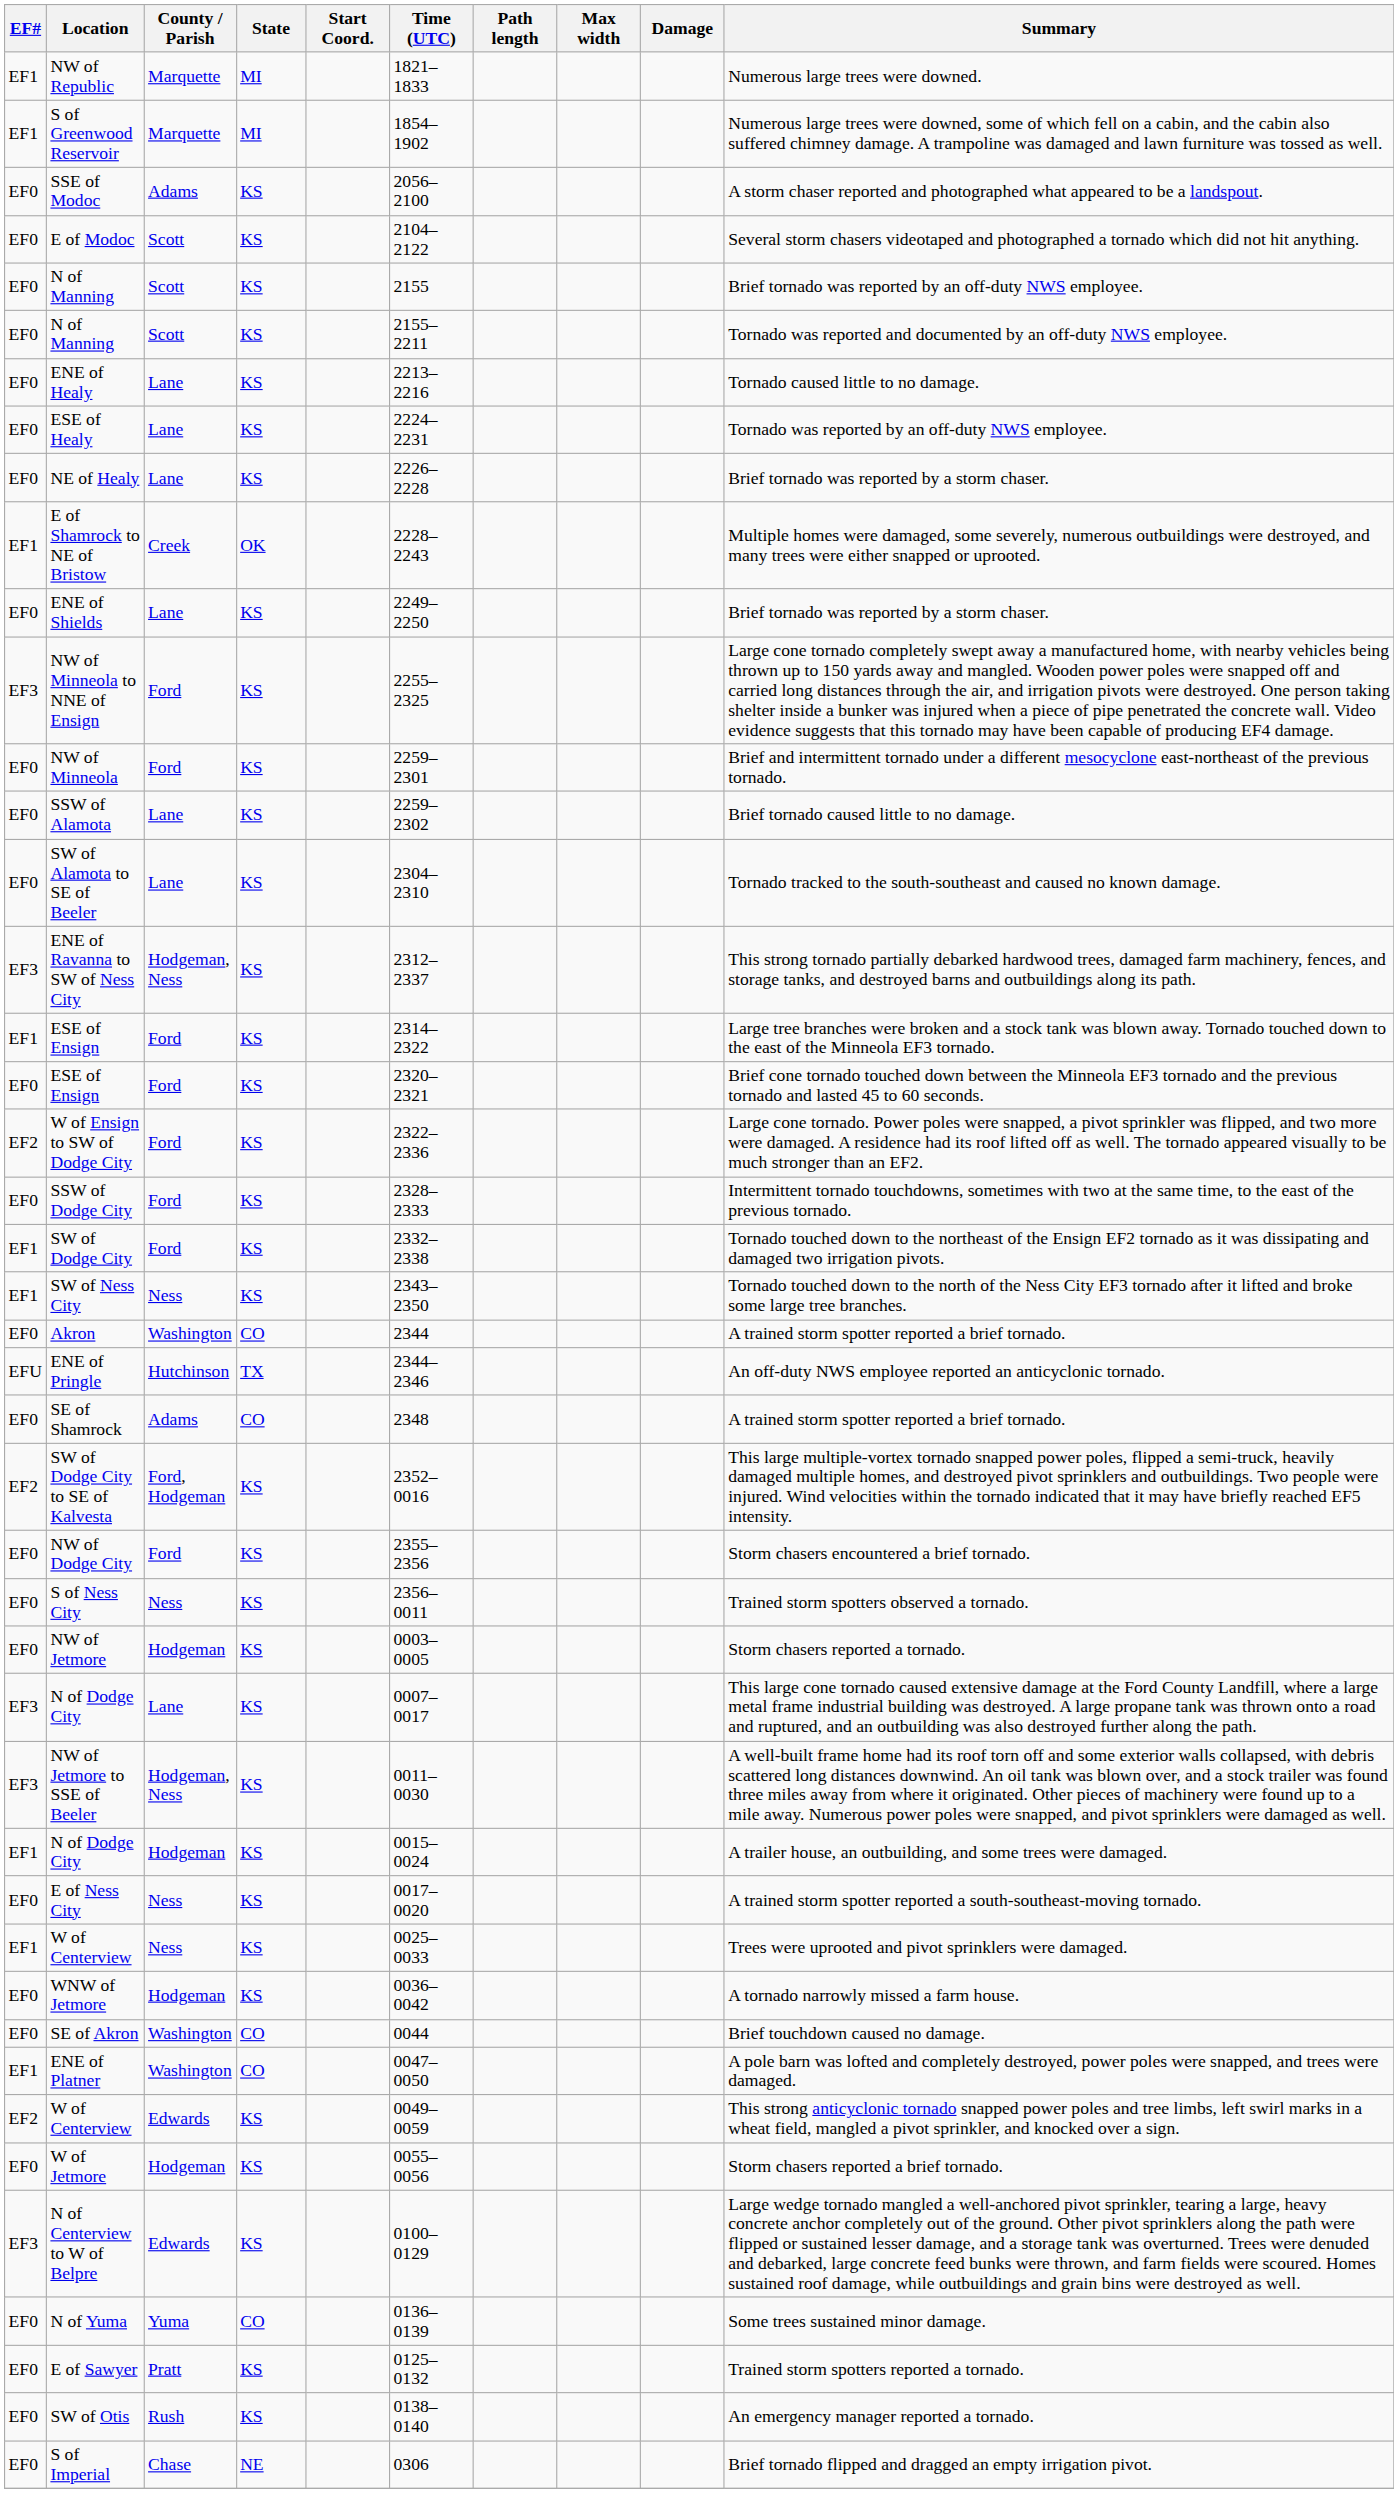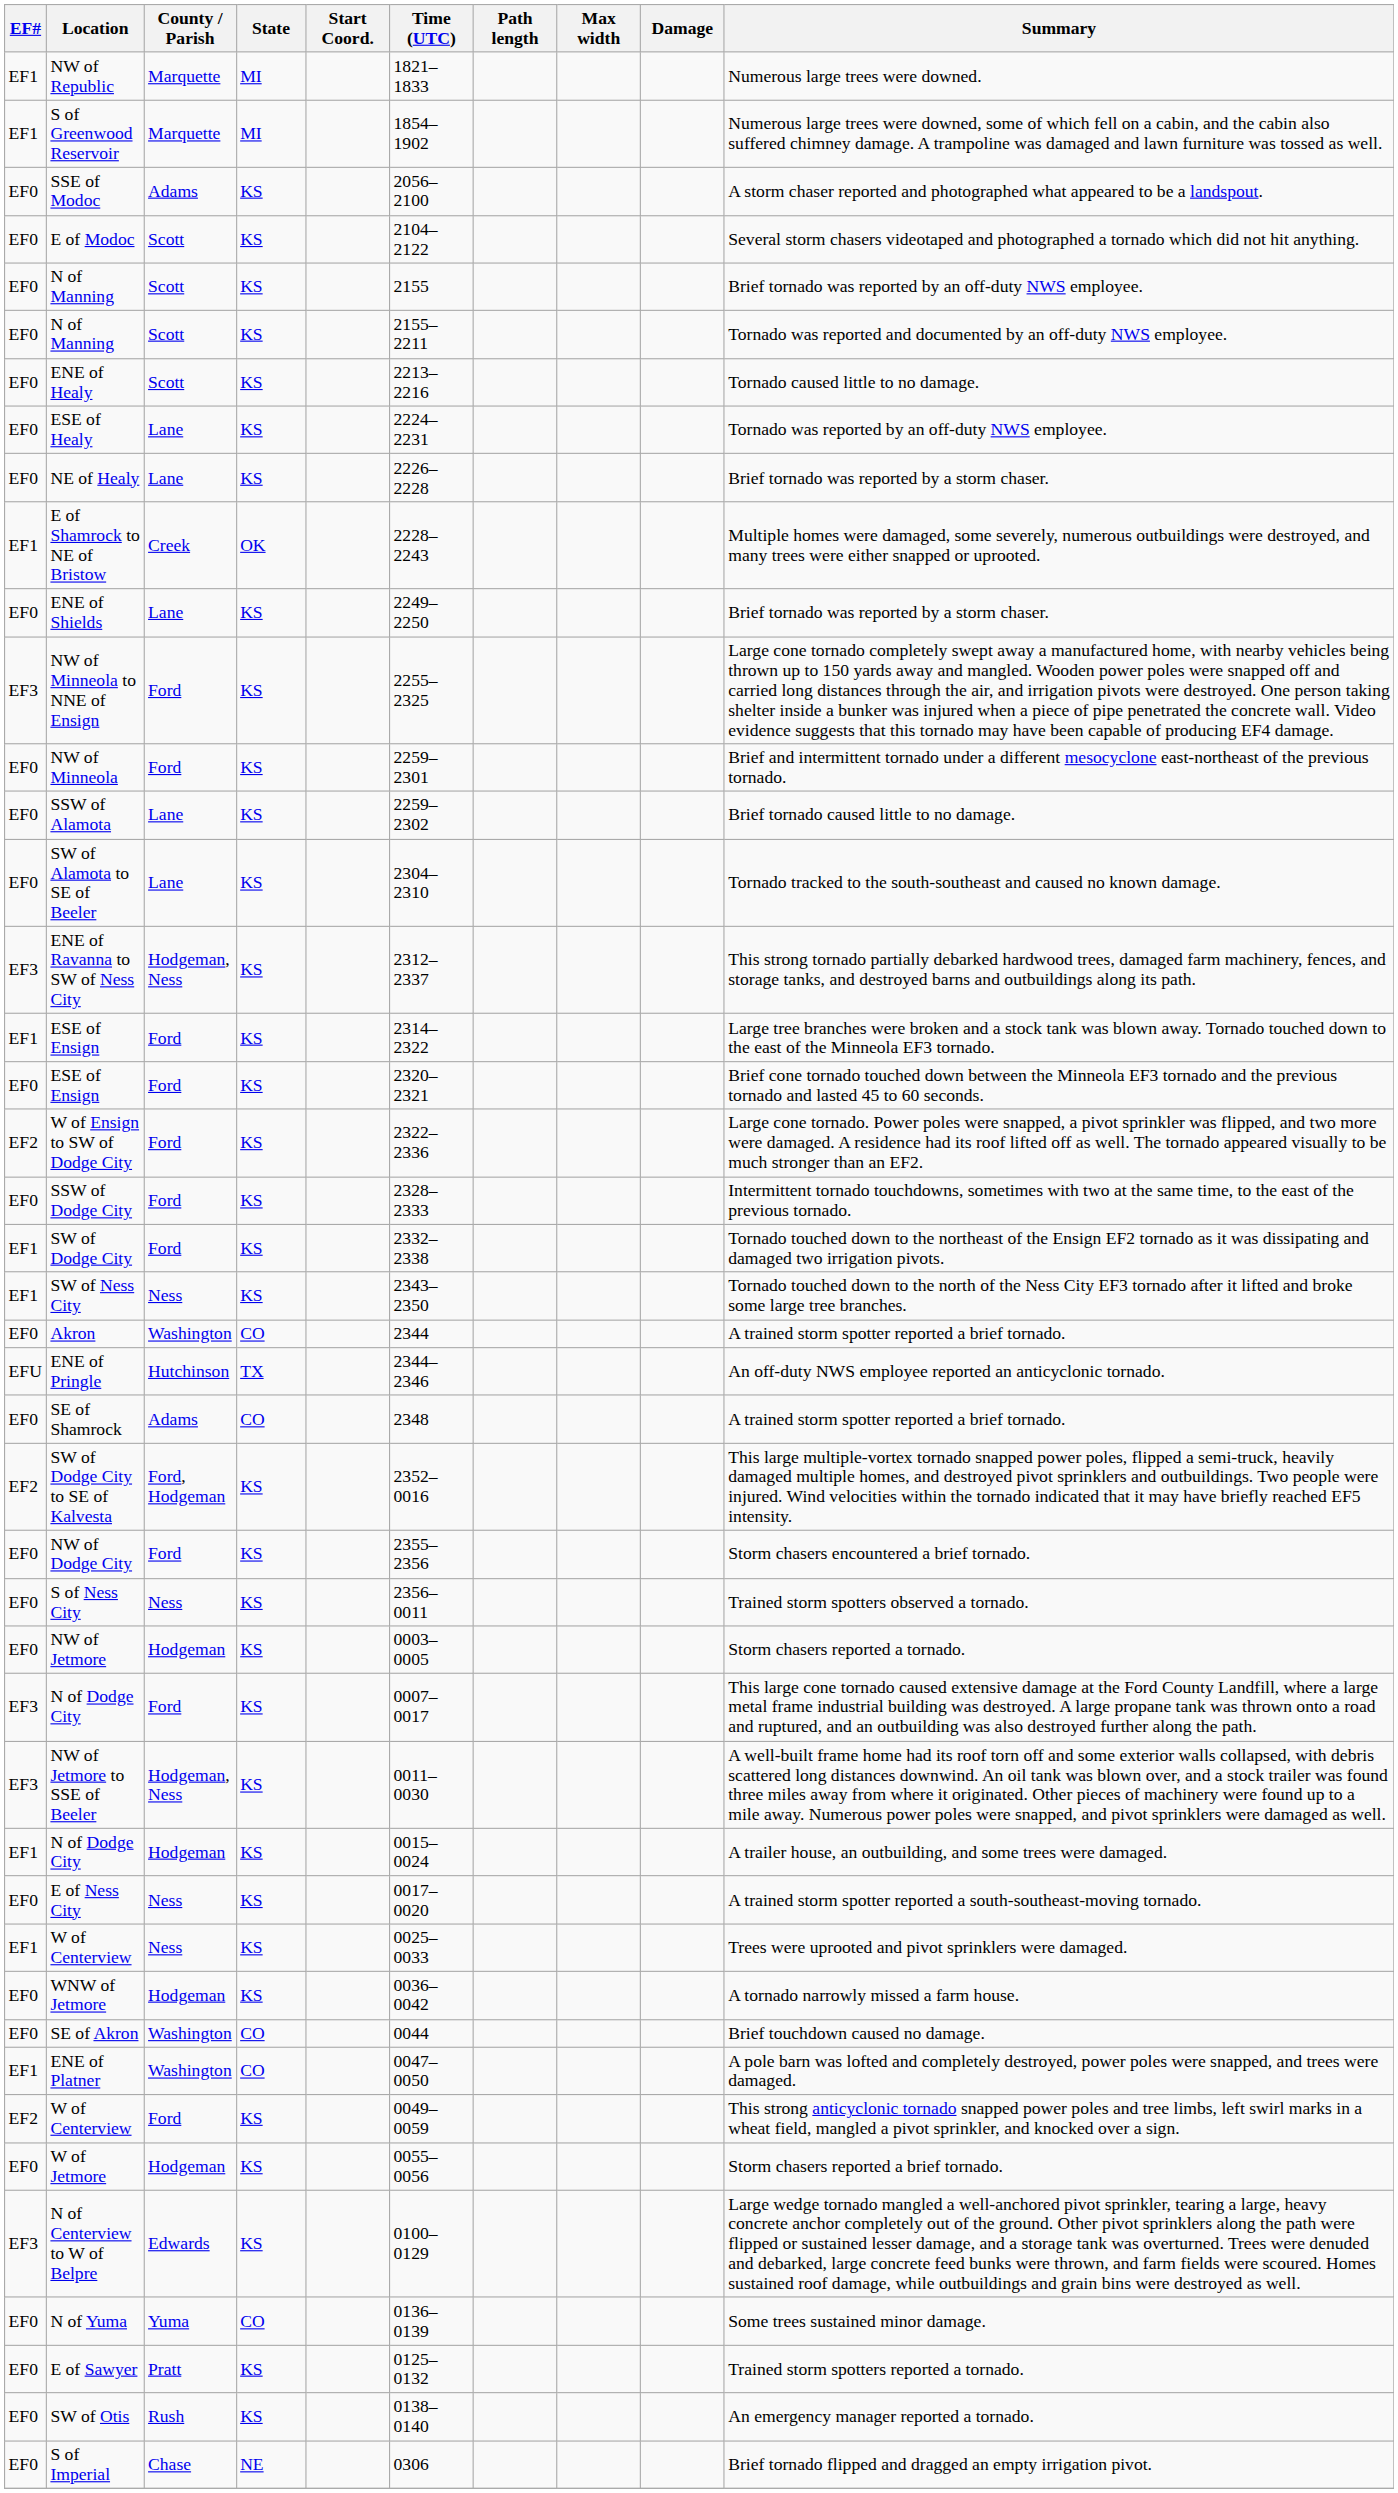(166, 382) Lane -> (166, 382) Scott
(166, 1707) Lane -> (165, 1707) Ford
(179, 2118) Edwards -> (165, 2118) Ford
